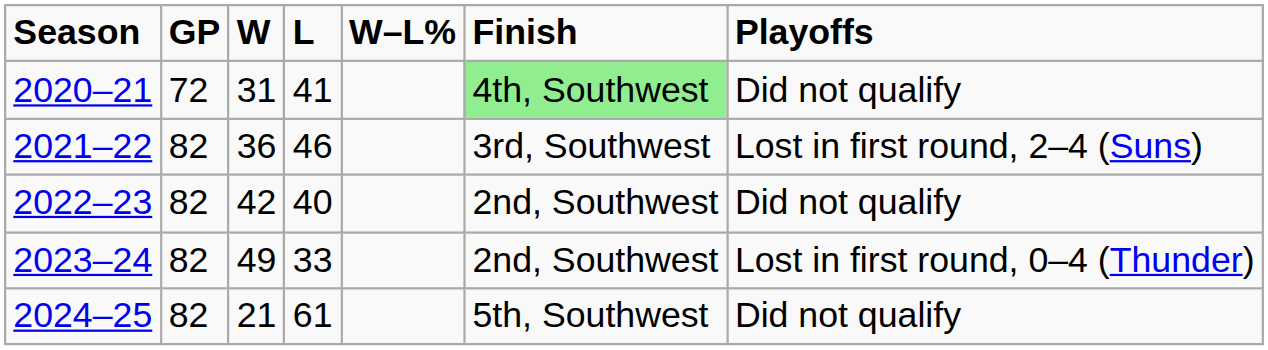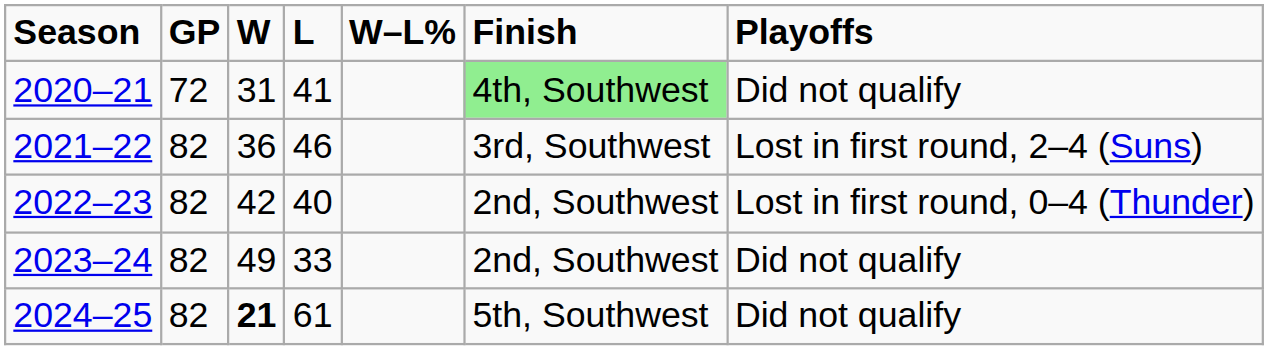(848, 202) Did not qualify -> (995, 202) Lost in first round, 0–4 (Thunder)
(995, 259) Lost in first round, 0–4 (Thunder) -> (848, 259) Did not qualify
(257, 315) normal -> (257, 315) bold
